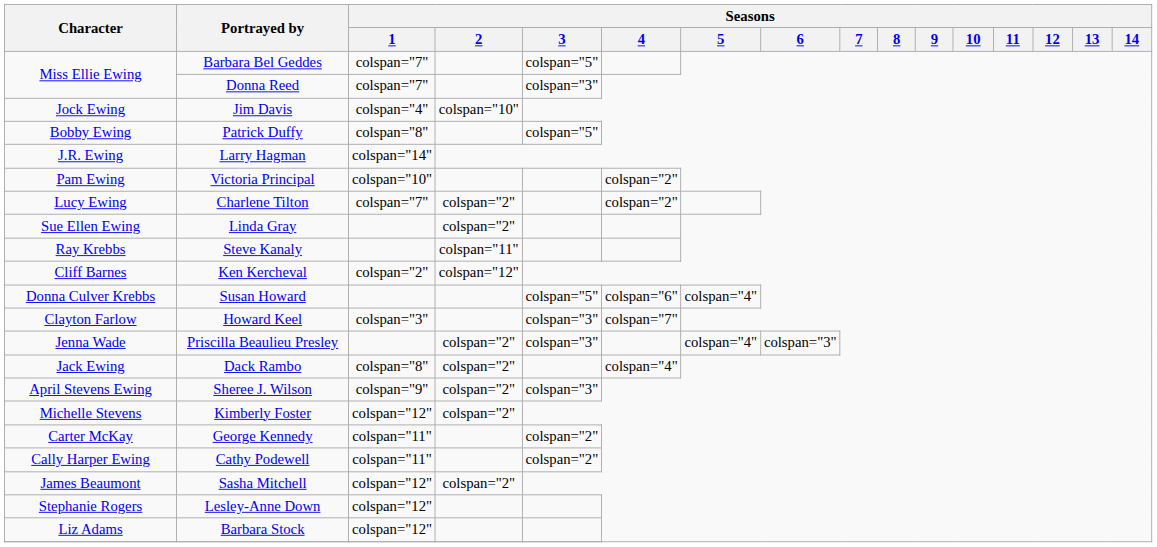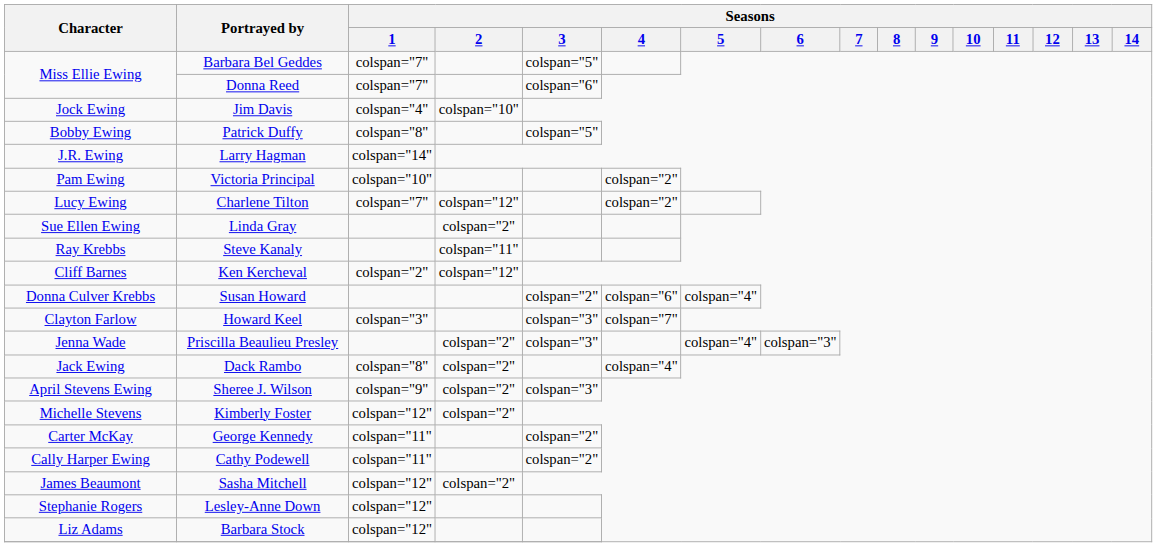(562, 86) colspan="3" -> (562, 86) colspan="6"
(479, 202) colspan="2" -> (479, 202) colspan="12"
(562, 296) colspan="5" -> (562, 296) colspan="2"
